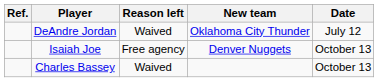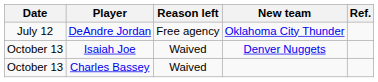columns swapped: (343, 13) <-> (18, 13)
(153, 31) Waived -> (188, 31) Free agency
(153, 49) Free agency -> (188, 49) Waived
